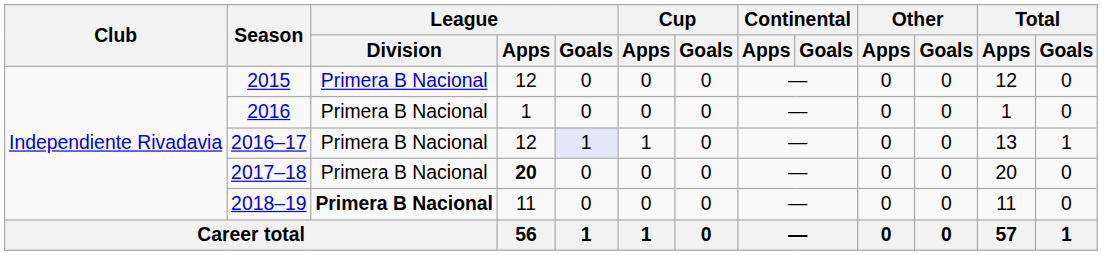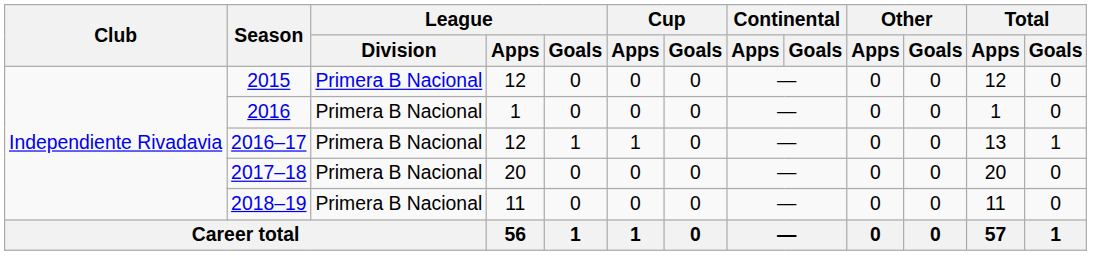(586, 142) lavender background -> (575, 142) no background
(526, 173) bold -> (515, 173) normal
(404, 204) bold -> (399, 204) normal
